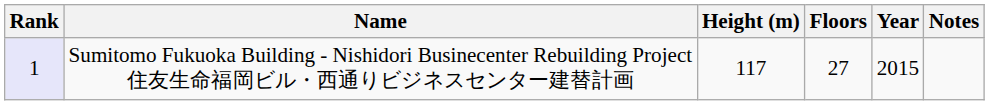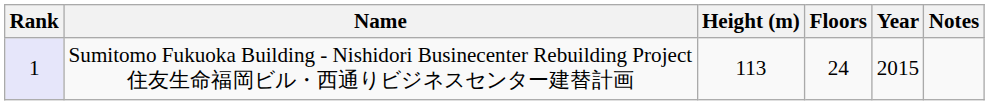(751, 68) 117 -> (751, 68) 113
(838, 68) 27 -> (838, 68) 24
